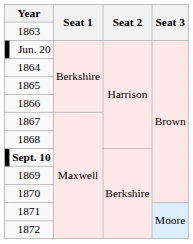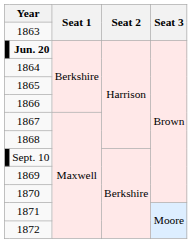(34, 49) normal -> (32, 49) bold
(31, 157) bold -> (31, 157) normal
